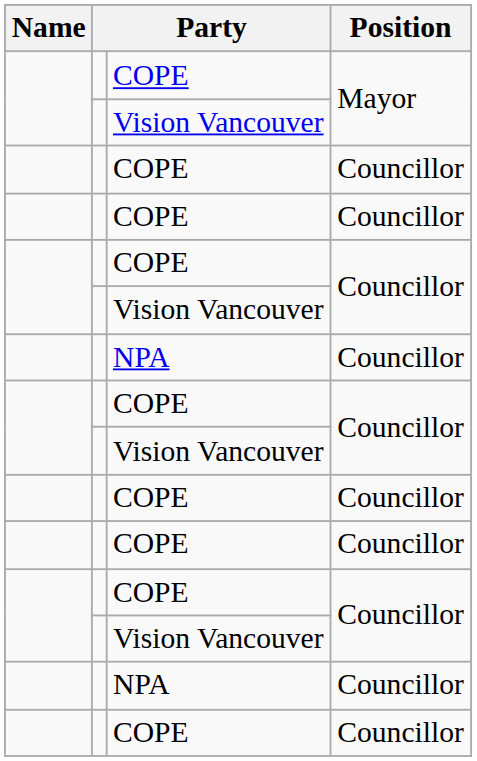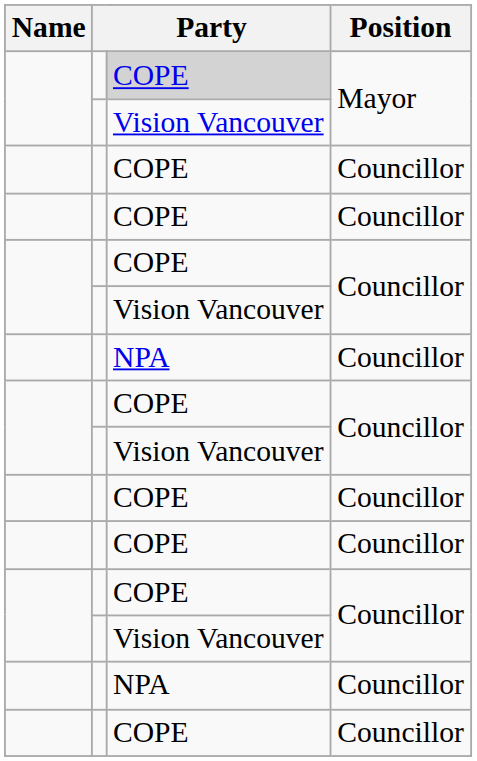(151, 74) no background -> (151, 74) lightgrey background
